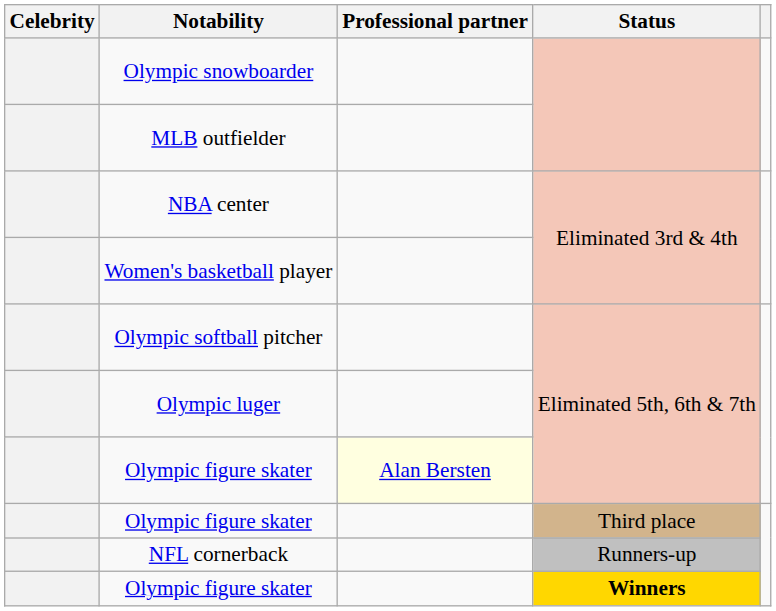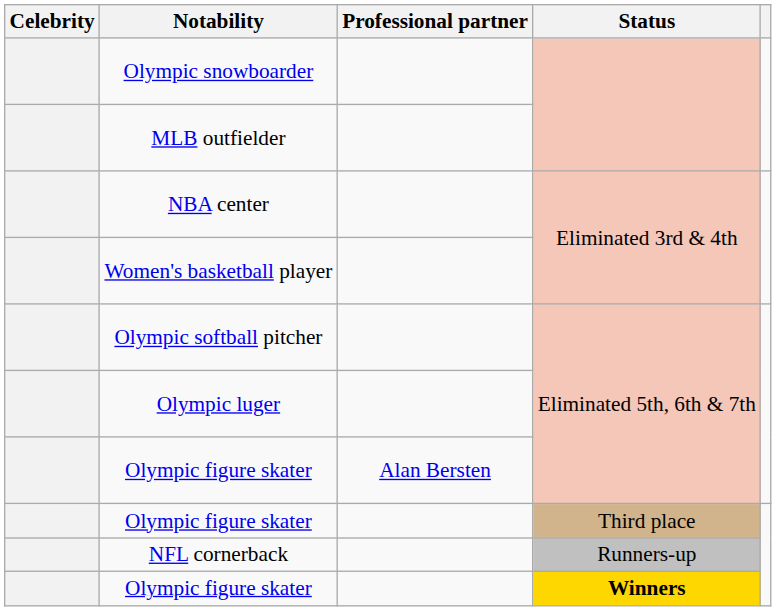(435, 470) lightyellow background -> (435, 470) no background
